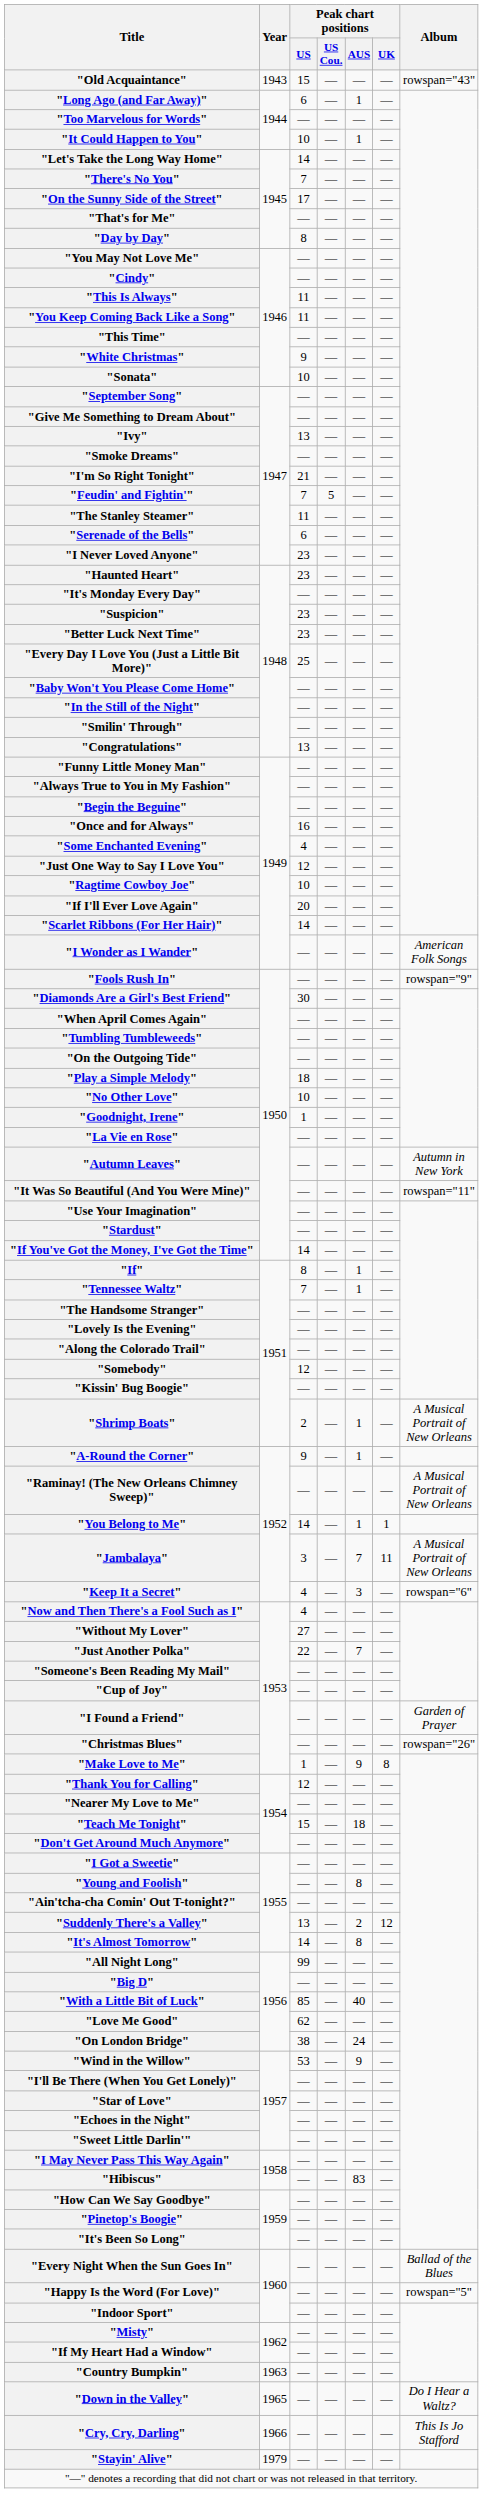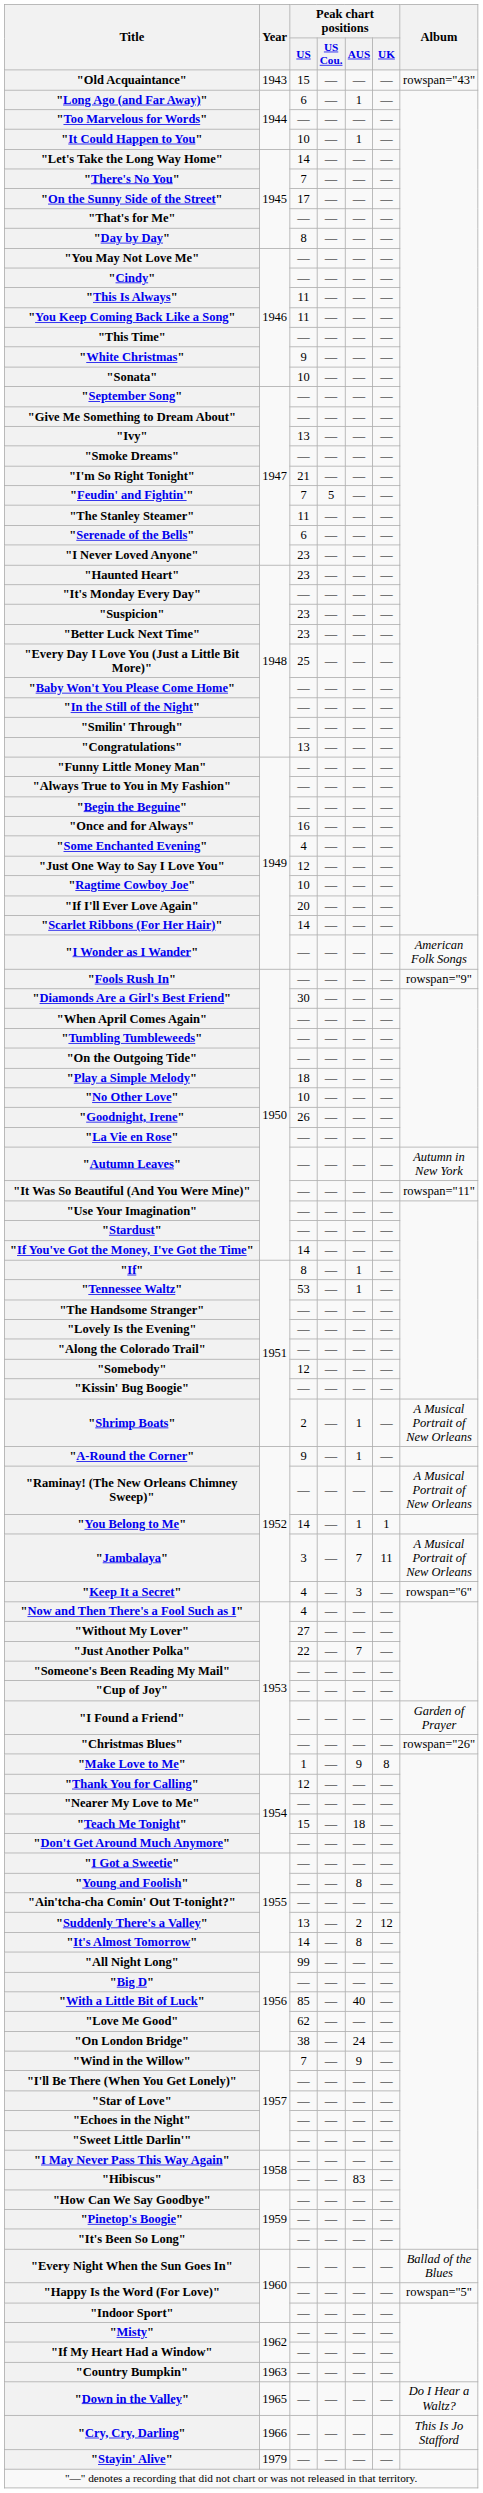(304, 1117) 1 -> (304, 1117) 26
(304, 1289) 7 -> (304, 1289) 53
(304, 2061) 53 -> (304, 2061) 7
